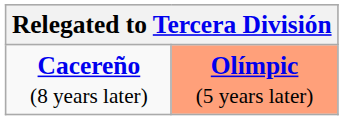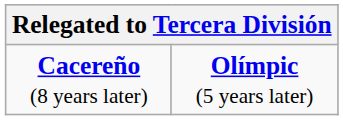(255, 79) lightsalmon background -> (255, 79) no background
